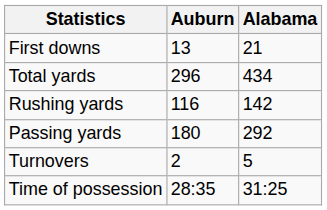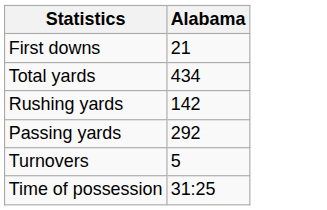- column: (203, 19)
